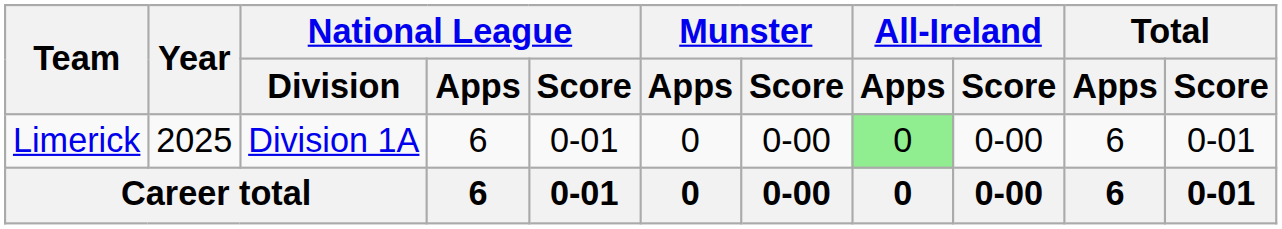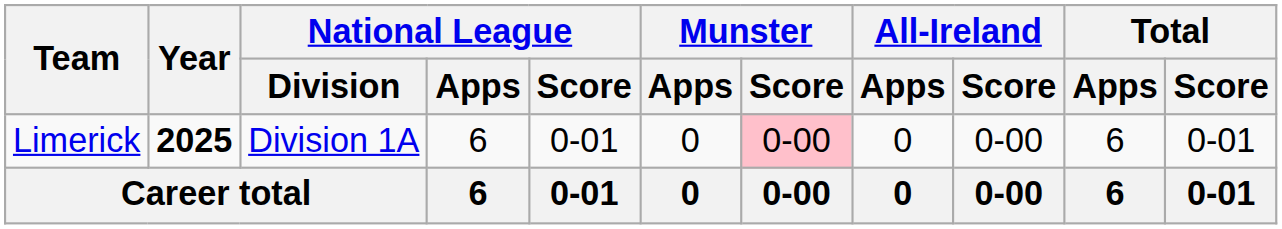(194, 140) normal -> (194, 140) bold
(797, 140) no background -> (797, 140) pink background
(903, 140) lightgreen background -> (903, 140) no background
